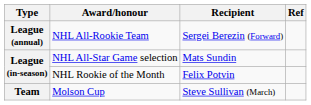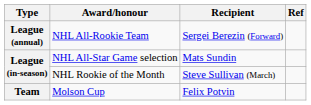(208, 74) Felix Potvin -> (229, 74) Steve Sullivan (March)
(229, 91) Steve Sullivan (March) -> (208, 91) Felix Potvin
